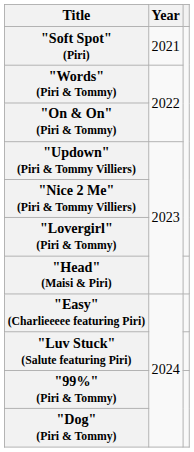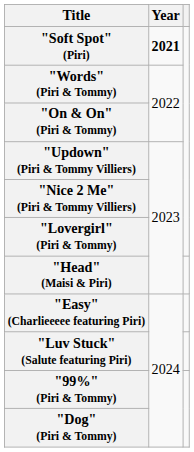(166, 45) normal -> (166, 45) bold
